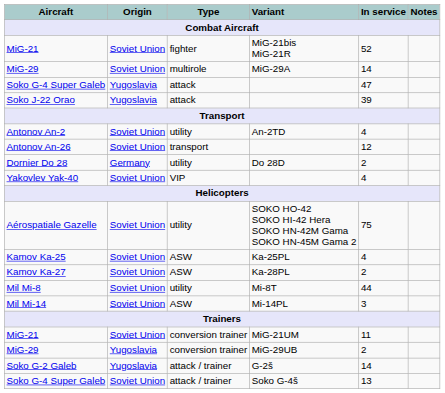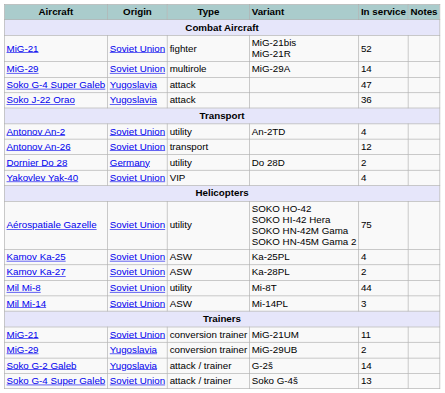(366, 100) 39 -> (366, 100) 36
